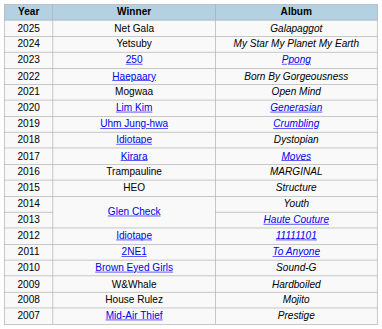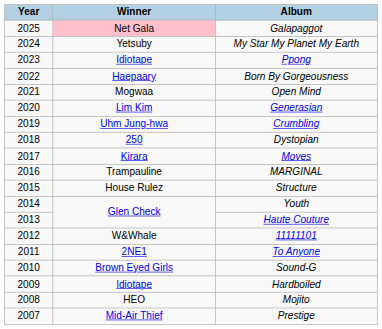(134, 28) no background -> (134, 28) pink background
(134, 60) 250 -> (134, 60) Idiotape
(134, 140) Idiotape -> (134, 140) 250
(134, 188) HEO -> (134, 188) House Rulez
(134, 236) Idiotape -> (134, 236) W&Whale
(134, 284) W&Whale -> (134, 284) Idiotape
(134, 300) House Rulez -> (134, 300) HEO
